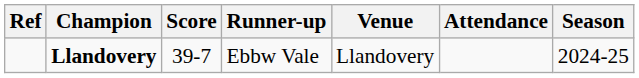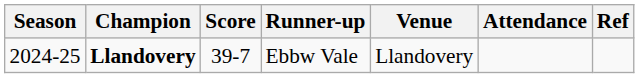columns swapped: (593, 21) <-> (26, 21)
